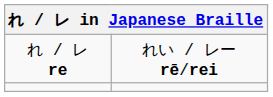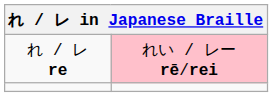(189, 60) no background -> (189, 60) pink background
